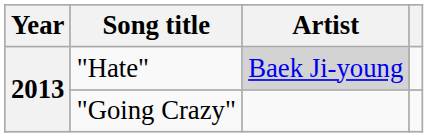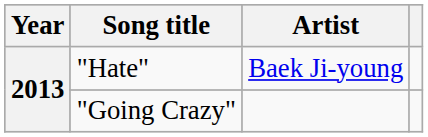(326, 68) lightgrey background -> (326, 68) no background
